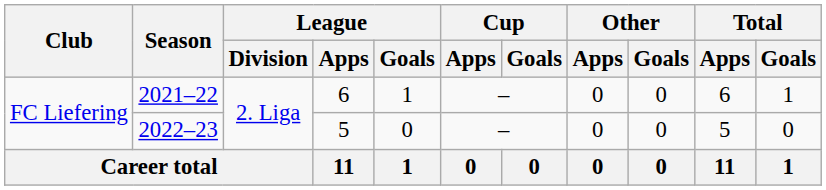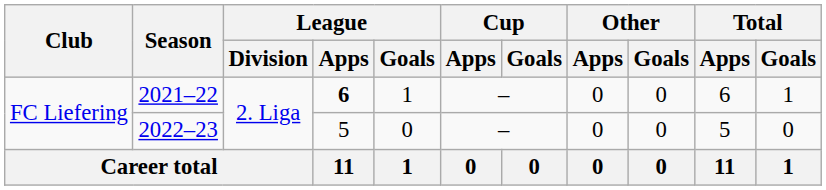(344, 94) normal -> (344, 94) bold
